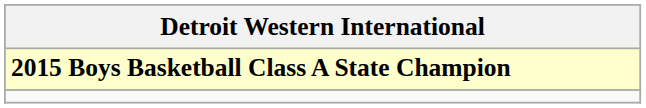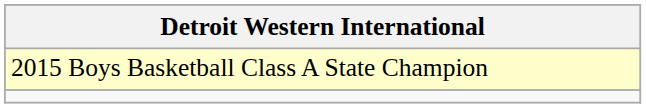(261, 68) bold -> (249, 68) normal
